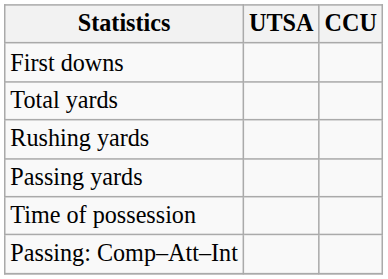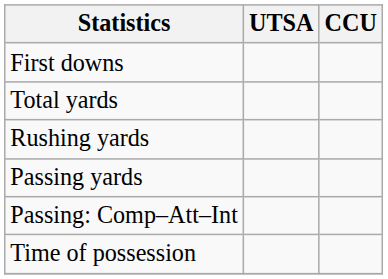rows swapped: (124, 253) <-> (103, 215)
